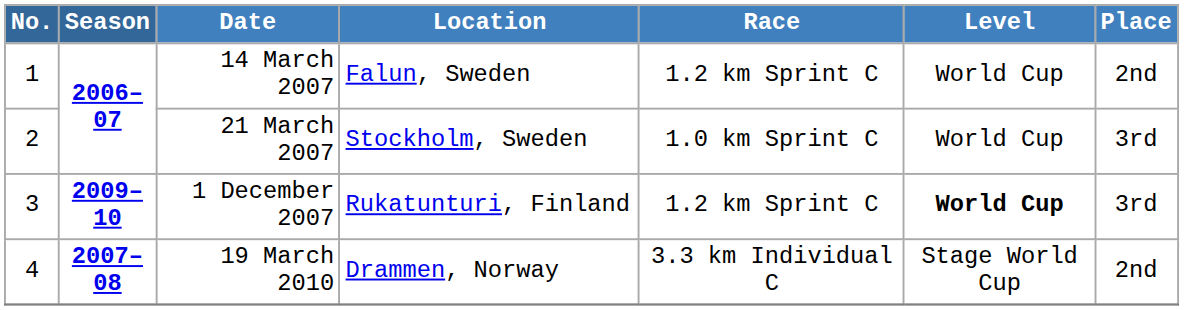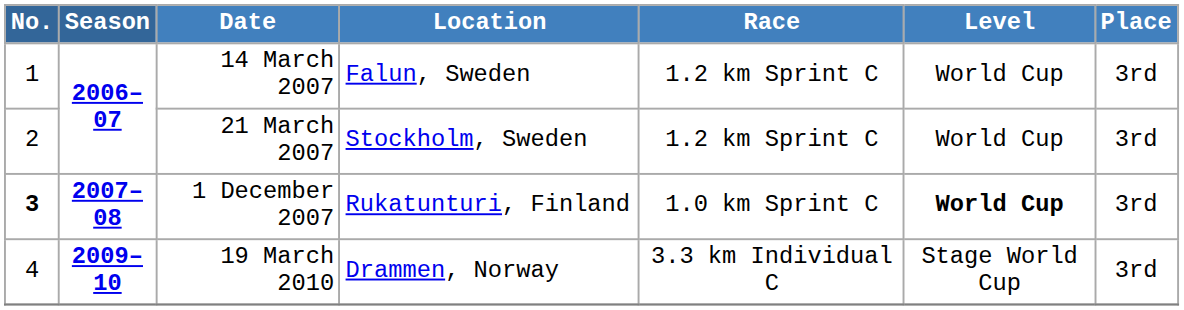(1136, 76) 2nd -> (1136, 76) 3rd
(772, 141) 1.0 km Sprint C -> (772, 141) 1.2 km Sprint C
(32, 206) normal -> (32, 206) bold
(107, 206) 2009–10 -> (107, 206) 2007–08
(772, 206) 1.2 km Sprint C -> (772, 206) 1.0 km Sprint C
(107, 272) 2007–08 -> (107, 272) 2009–10
(1136, 272) 2nd -> (1136, 272) 3rd
